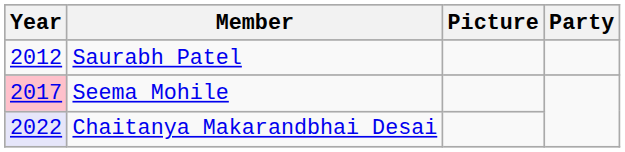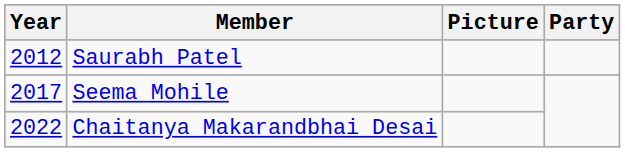(36, 93) pink background -> (36, 93) no background
(36, 129) lavender background -> (36, 129) no background
